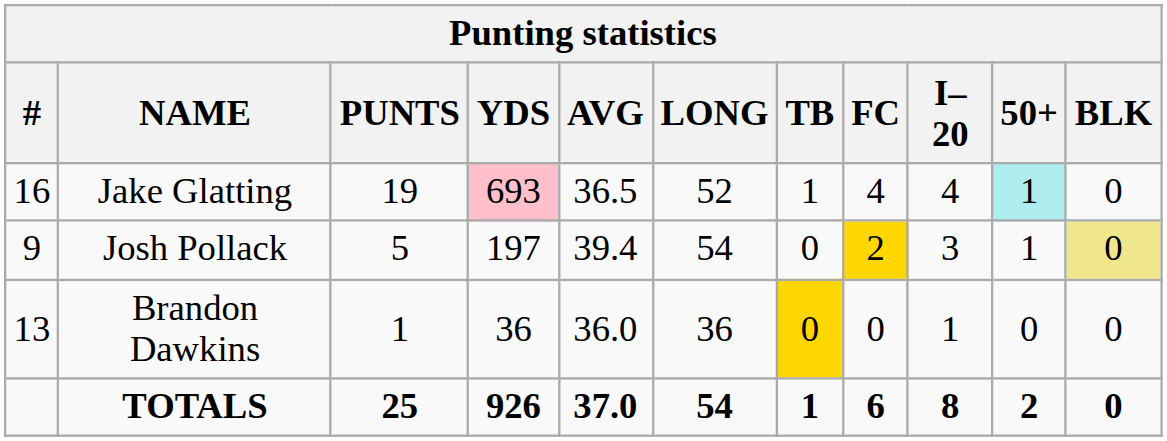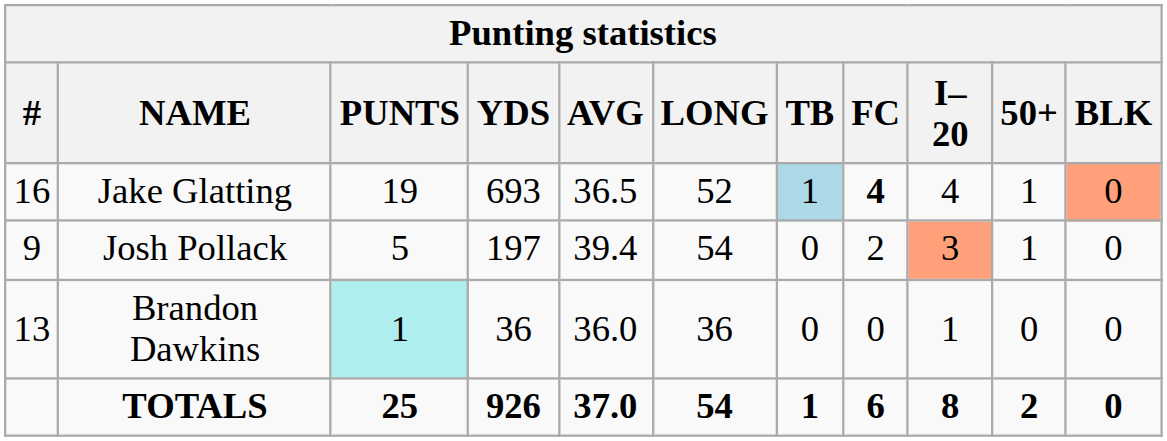(513, 190) pink background -> (513, 190) no background
(810, 190) no background -> (810, 190) lightblue background
(876, 190) normal -> (876, 190) bold
(1029, 190) paleturquoise background -> (1029, 190) no background
(1114, 190) no background -> (1114, 190) lightsalmon background
(876, 249) gold background -> (876, 249) no background
(950, 249) no background -> (950, 249) lightsalmon background
(1114, 249) khaki background -> (1114, 249) no background
(400, 327) no background -> (400, 327) paleturquoise background
(810, 327) gold background -> (810, 327) no background
